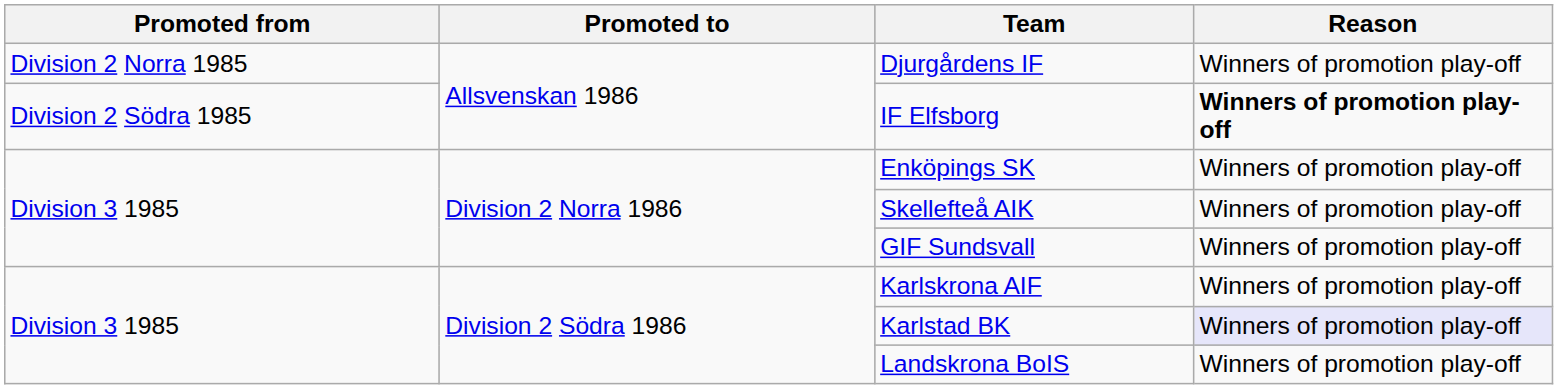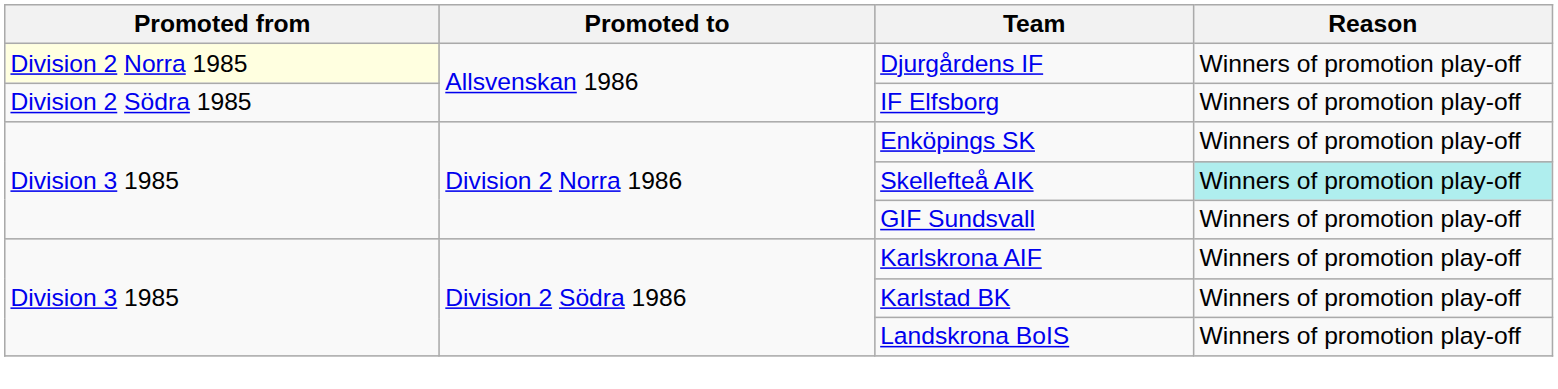(129, 63) no background -> (129, 63) lightyellow background
(1360, 116) bold -> (1360, 102) normal
(1360, 208) no background -> (1360, 180) paleturquoise background
(1360, 325) lavender background -> (1360, 297) no background
